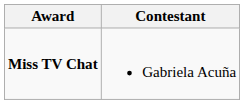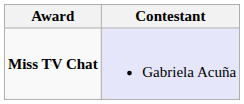(170, 72) no background -> (170, 72) lavender background
